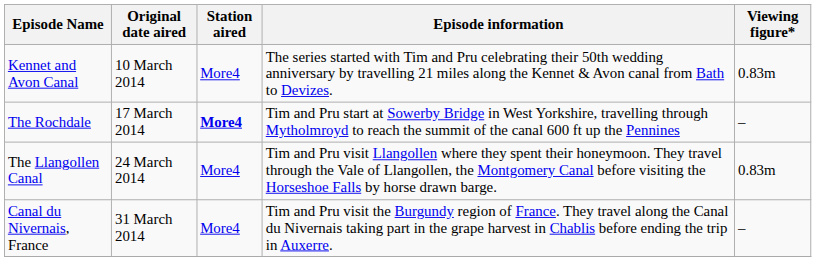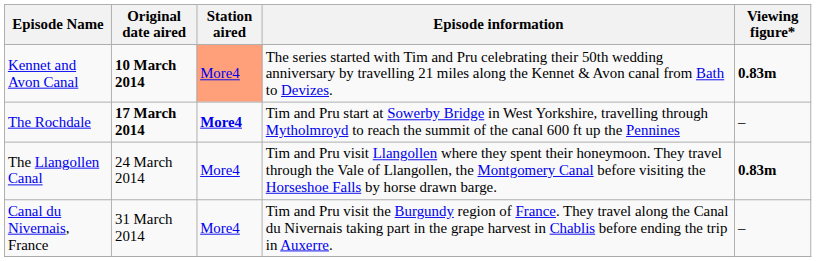(144, 73) normal -> (146, 73) bold
(220, 73) no background -> (220, 73) lightsalmon background
(757, 73) normal -> (757, 73) bold
(144, 122) normal -> (146, 122) bold
(757, 170) normal -> (757, 170) bold
